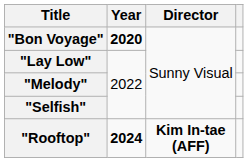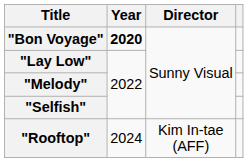(126, 138) bold -> (126, 138) normal
(191, 138) bold -> (191, 138) normal
